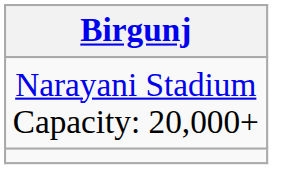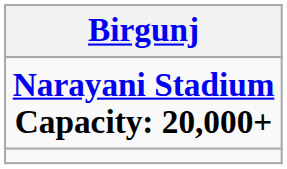(136, 102) normal -> (144, 102) bold
